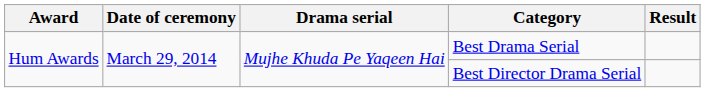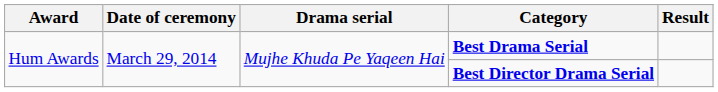(516, 45) normal -> (520, 45) bold
(547, 73) normal -> (553, 73) bold
